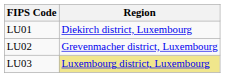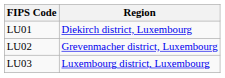(136, 64) khaki background -> (136, 64) no background
